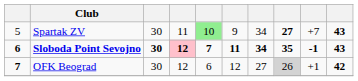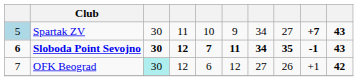(17, 31) no background -> (17, 31) lightblue background
(209, 31) lightgreen background -> (209, 31) no background
(287, 31) bold -> (287, 31) normal
(313, 31) normal -> (313, 31) bold
(183, 48) pink background -> (183, 48) no background
(17, 66) bold -> (17, 66) normal
(156, 66) no background -> (156, 66) paleturquoise background
(287, 66) lightgrey background -> (287, 66) no background
